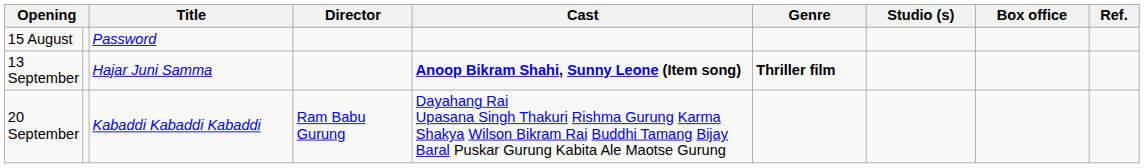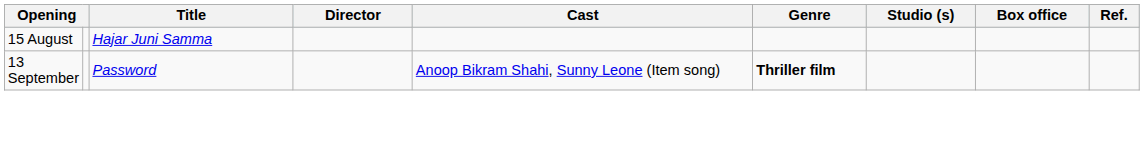(124, 39) Password -> (152, 39) Hajar Juni Samma
(152, 70) Hajar Juni Samma -> (124, 70) Password
(578, 70) bold -> (568, 70) normal
- row: (43, 126)
